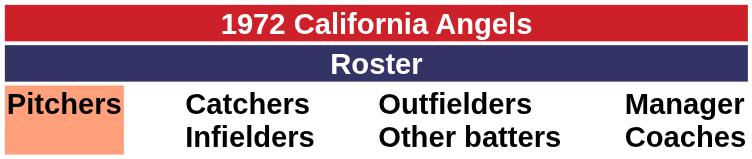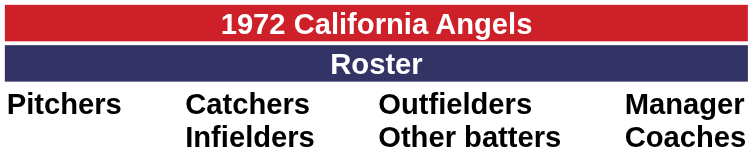(64, 104) lightsalmon background -> (64, 104) no background
